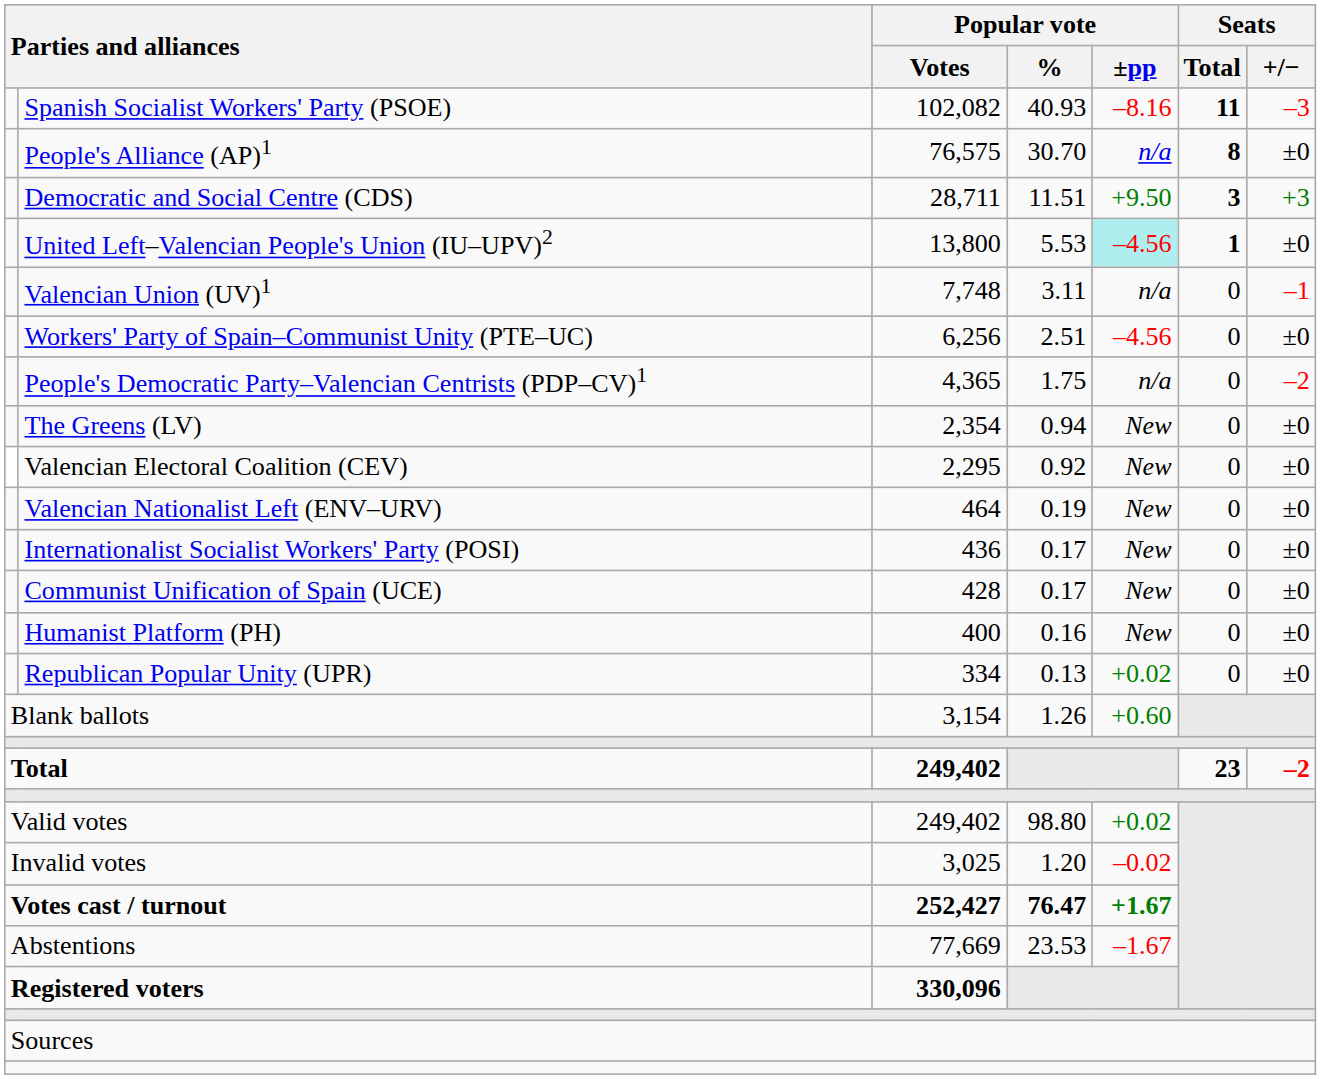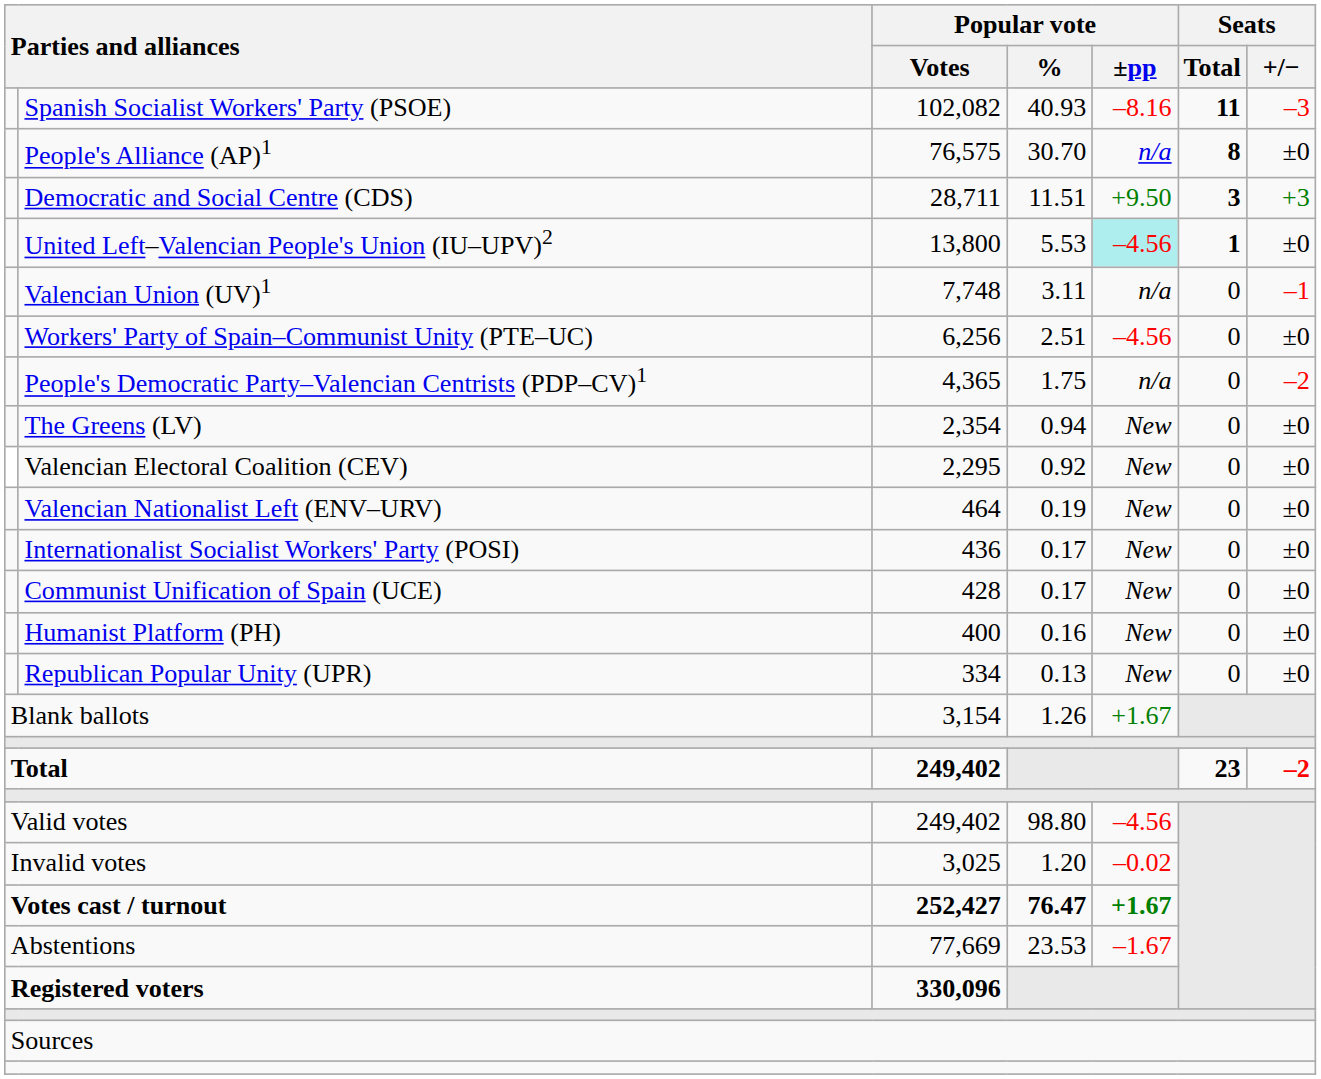(1141, 673) +0.02 -> (1148, 673) New
(1141, 715) +0.60 -> (1141, 715) +1.67
(1141, 821) +0.02 -> (1142, 821) –4.56
